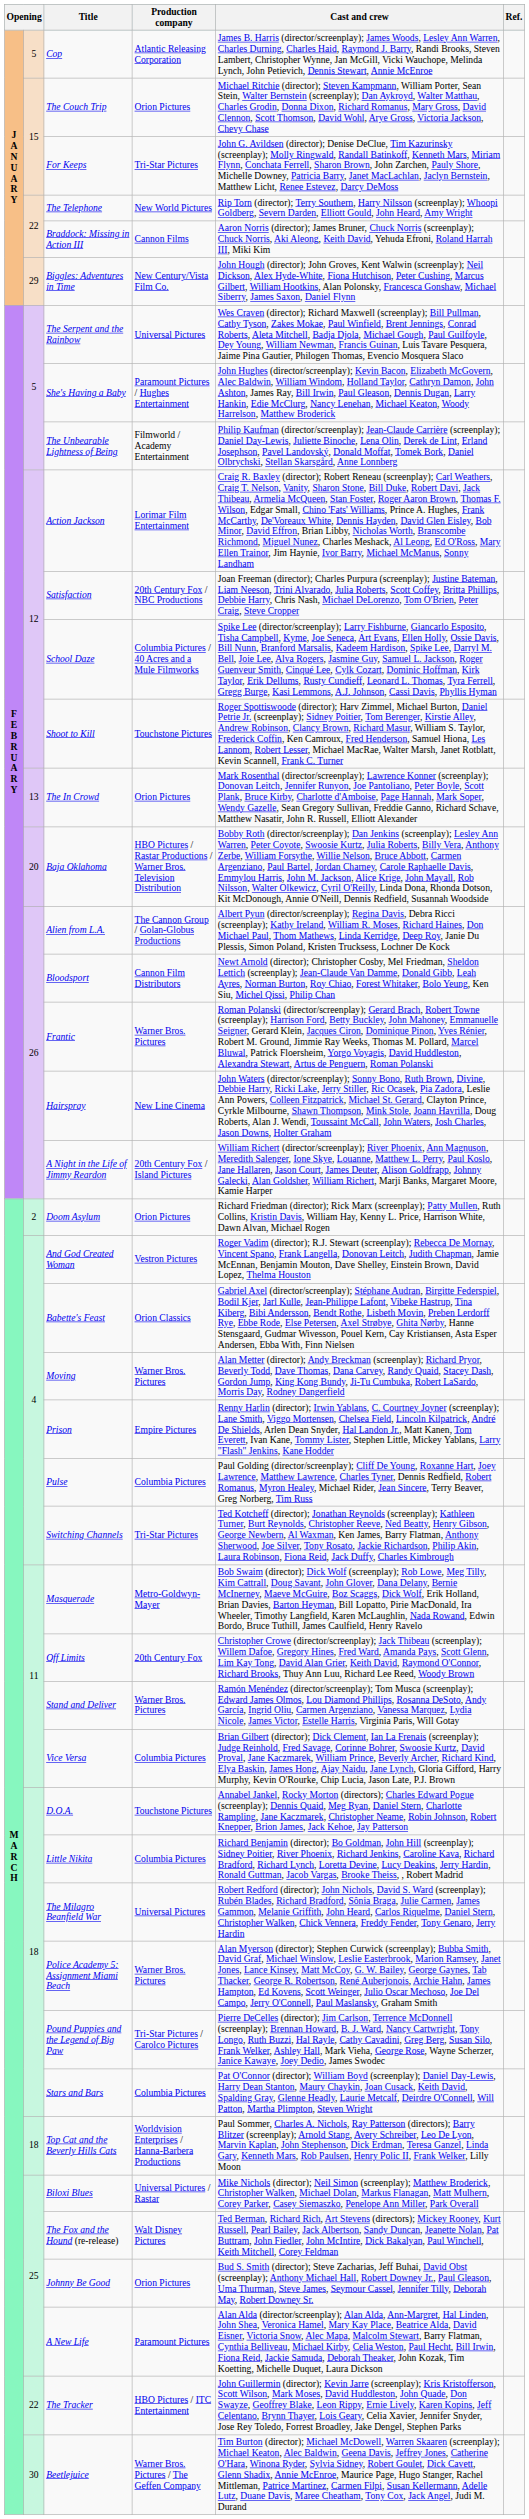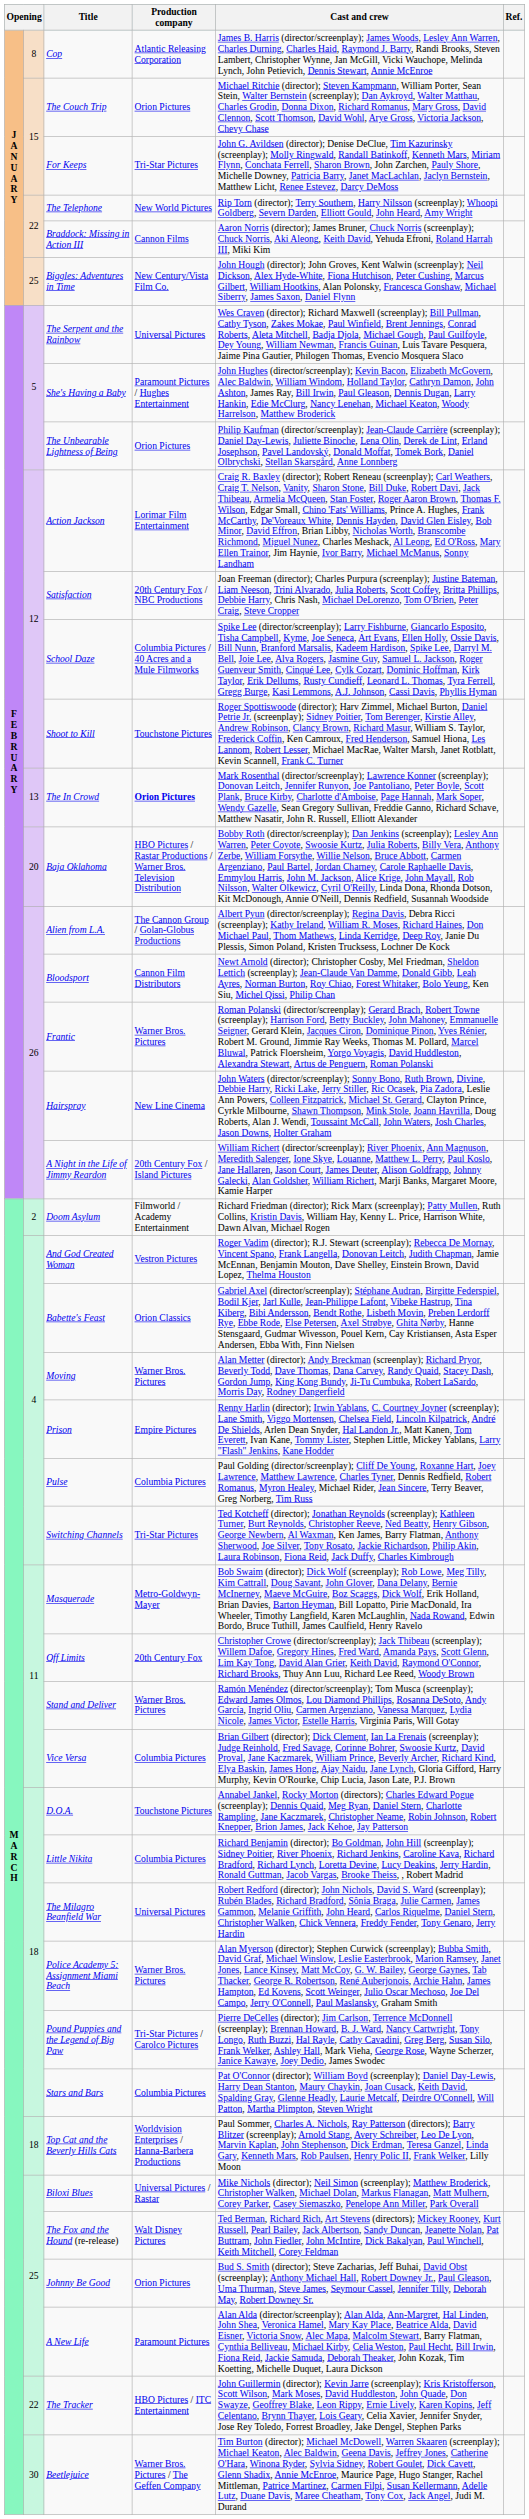(34, 54) 5 -> (34, 54) 8
(34, 281) 29 -> (34, 281) 25
(162, 446) Filmworld / Academy Entertainment -> (162, 446) Orion Pictures
(162, 797) normal -> (165, 797) bold
(162, 1217) Orion Pictures -> (162, 1217) Filmworld / Academy Entertainment
